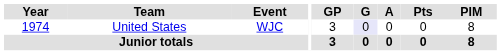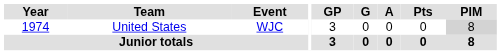(366, 27) lavender background -> (366, 27) no background
(471, 27) no background -> (471, 27) lightgrey background
